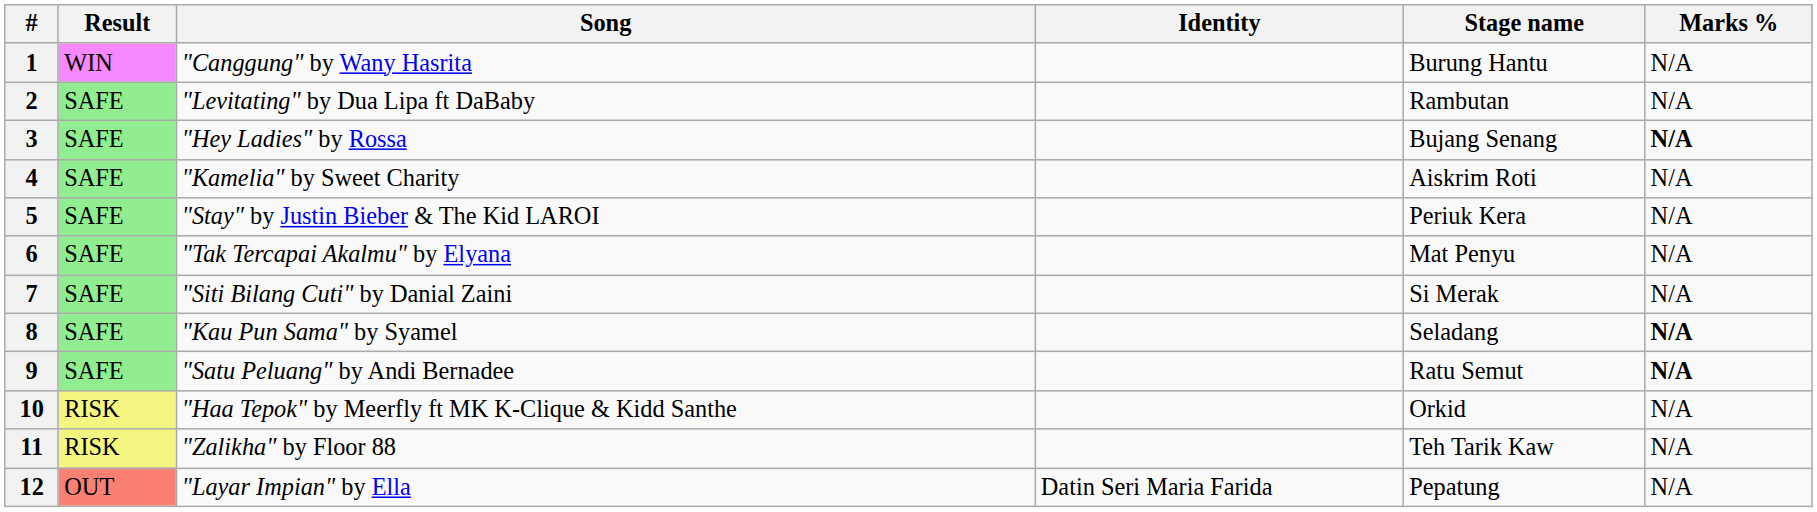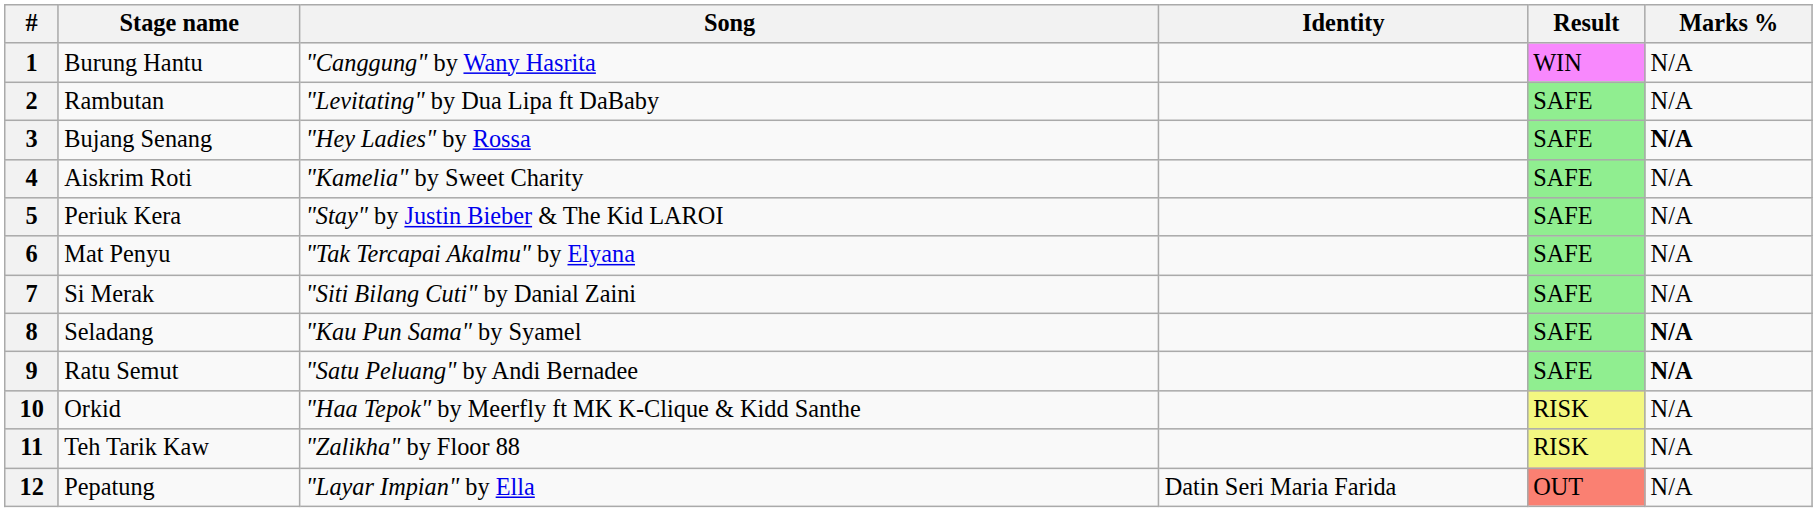columns swapped: (1524, 23) <-> (117, 23)
